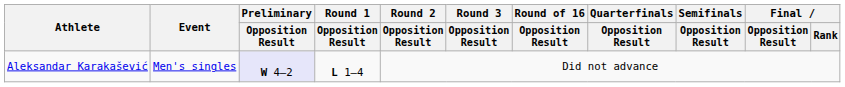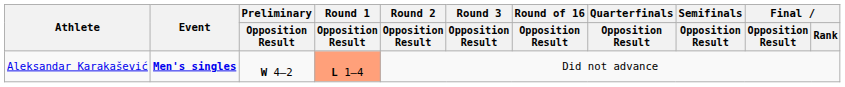(195, 66) normal -> (195, 66) bold
(277, 72) lavender background -> (277, 72) no background
(347, 72) no background -> (347, 72) lightsalmon background
